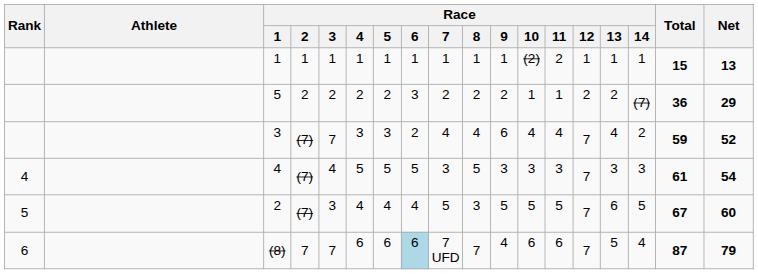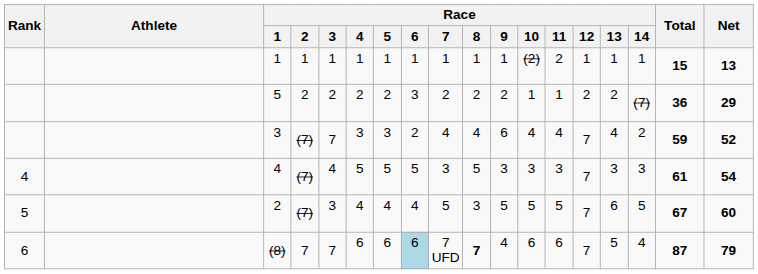(477, 250) normal -> (477, 250) bold
